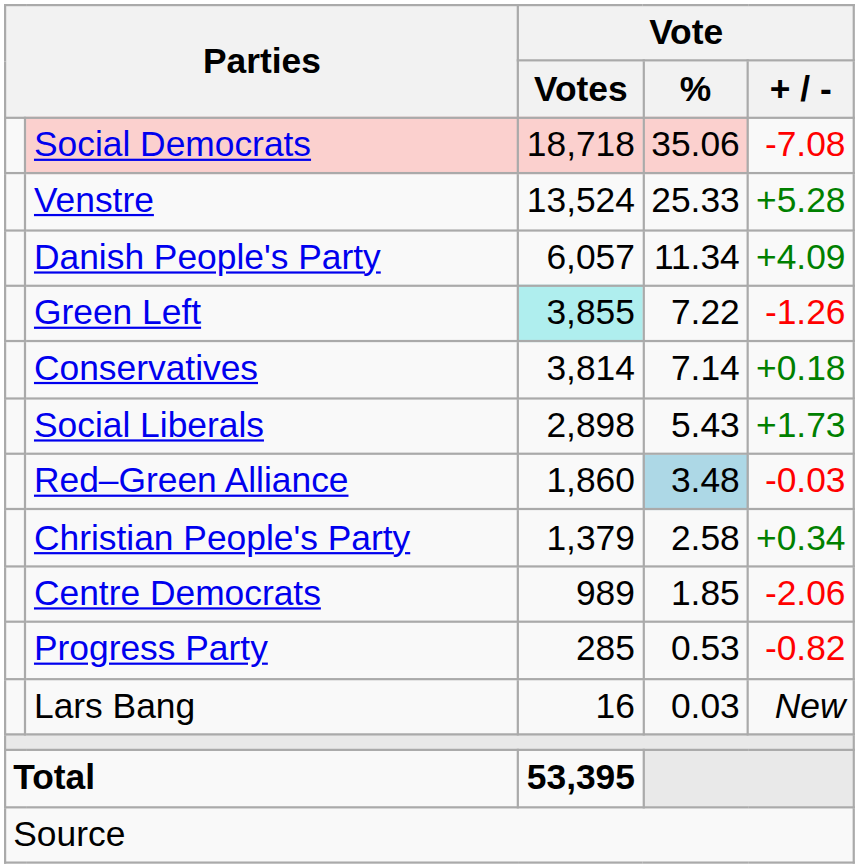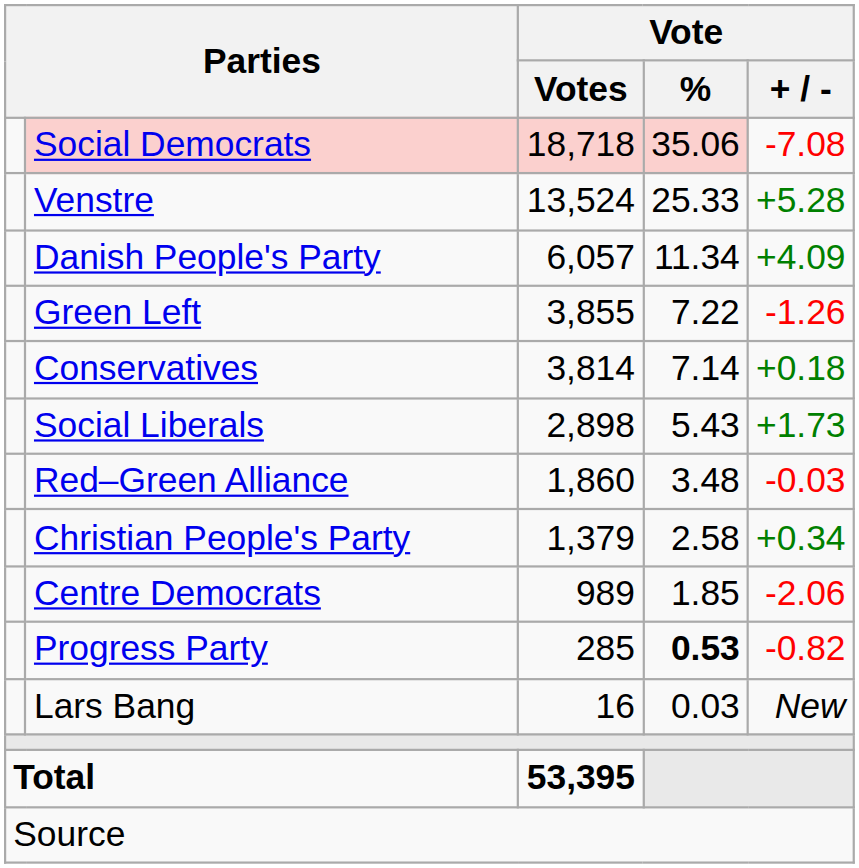(591, 312) paleturquoise background -> (591, 312) no background
(705, 481) lightblue background -> (705, 481) no background
(705, 649) normal -> (705, 649) bold
